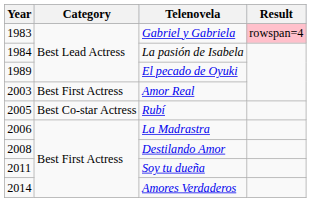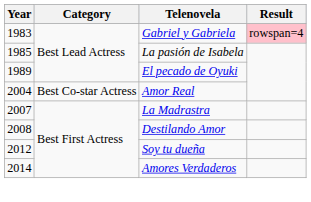(19, 52) 1984 -> (19, 52) 1985
(19, 91) 2003 -> (19, 91) 2004
(80, 91) Best First Actress -> (87, 91) Best Co-star Actress
- row: (153, 110)
(19, 129) 2006 -> (19, 110) 2007
(19, 168) 2011 -> (19, 149) 2012
